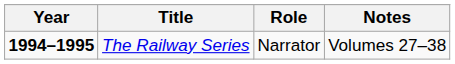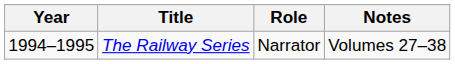(51, 45) bold -> (51, 45) normal
